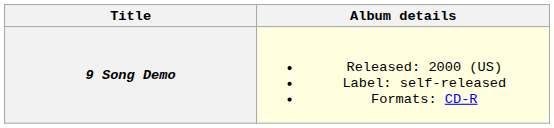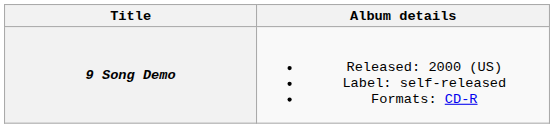(403, 83) lightyellow background -> (403, 83) no background
